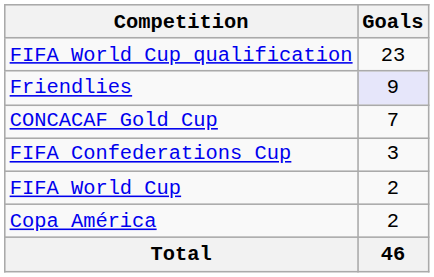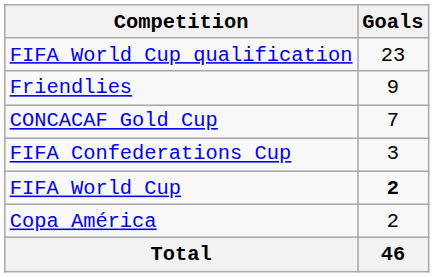(393, 88) lavender background -> (393, 88) no background
(393, 188) normal -> (393, 188) bold
